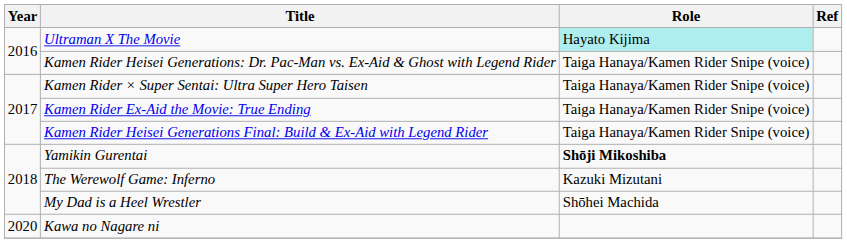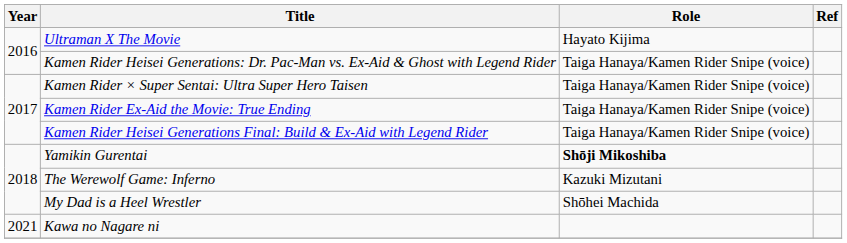(606, 39) paleturquoise background -> (606, 39) no background
(23, 226) 2020 -> (23, 226) 2021
